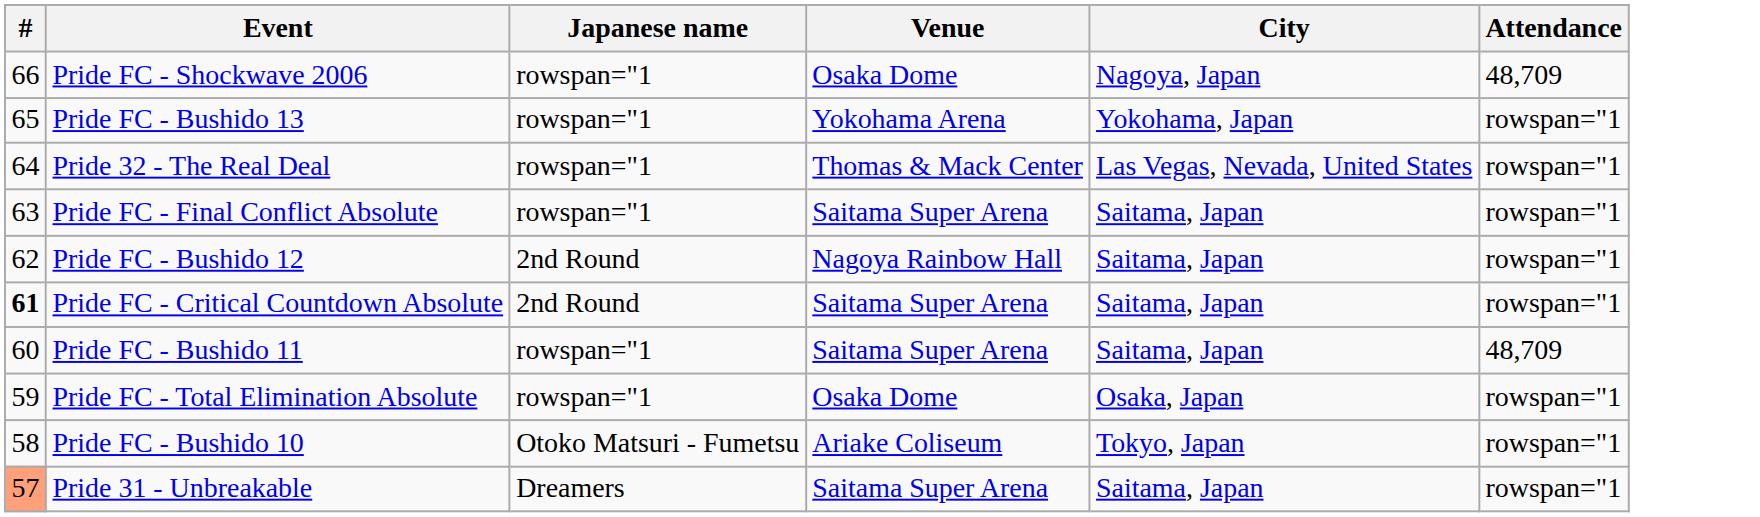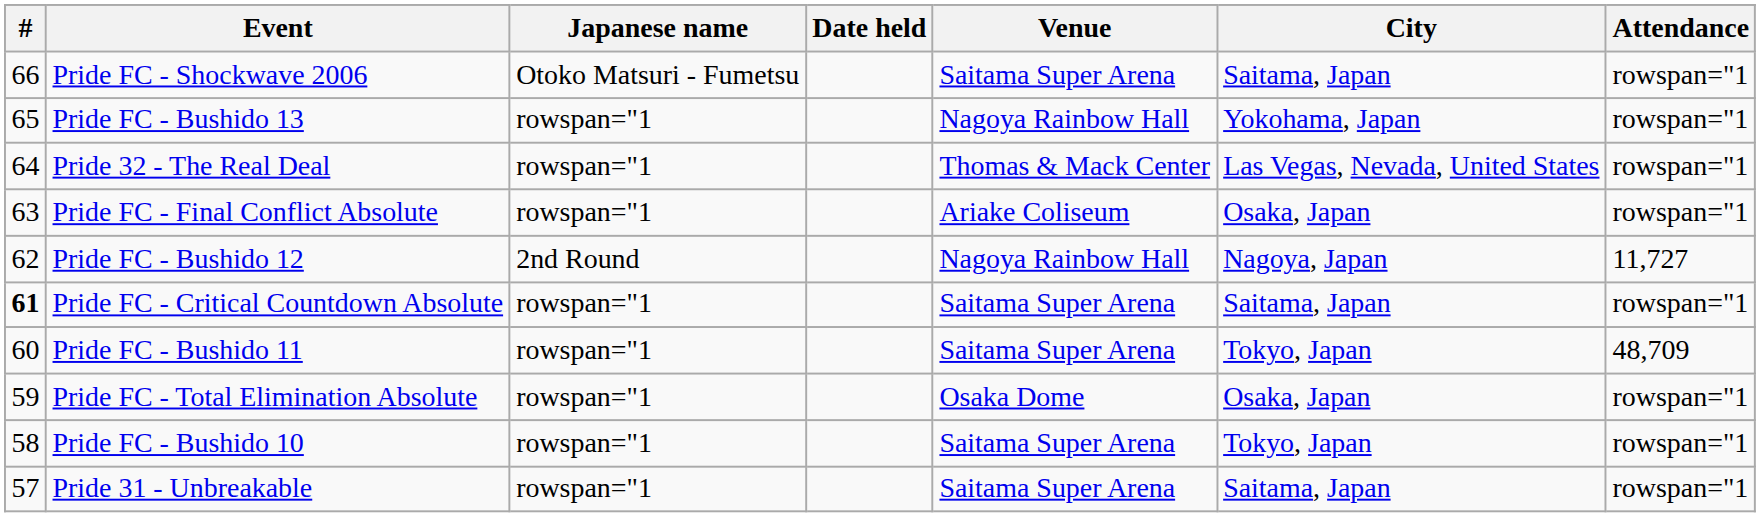+ column: (869, 27)
(584, 74) rowspan="1 -> (658, 74) Otoko Matsuri - Fumetsu
(885, 74) Osaka Dome -> (1057, 74) Saitama Super Arena
(1178, 74) Nagoya, Japan -> (1307, 74) Saitama, Japan
(1524, 74) 48,709 -> (1680, 74) rowspan="1
(909, 120) Yokohama Arena -> (1064, 120) Nagoya Rainbow Hall
(930, 212) Saitama Super Arena -> (1034, 212) Ariake Coliseum
(1180, 212) Saitama, Japan -> (1297, 212) Osaka, Japan
(1180, 258) Saitama, Japan -> (1305, 258) Nagoya, Japan
(1553, 258) rowspan="1 -> (1650, 258) 11,727
(578, 304) 2nd Round -> (584, 304) rowspan="1
(1180, 350) Saitama, Japan -> (1297, 350) Tokyo, Japan
(658, 442) Otoko Matsuri - Fumetsu -> (584, 442) rowspan="1
(907, 442) Ariake Coliseum -> (1057, 442) Saitama Super Arena
(25, 488) lightsalmon background -> (25, 488) no background
(570, 488) Dreamers -> (584, 488) rowspan="1
